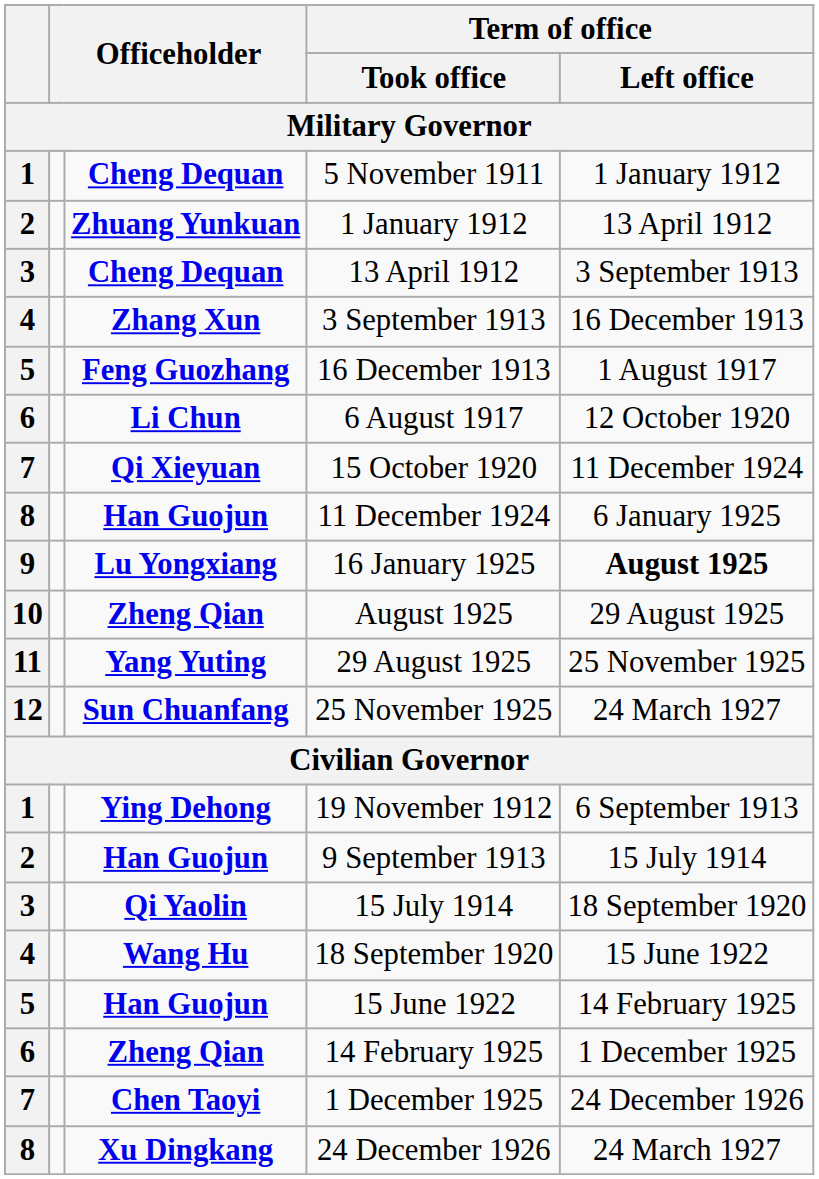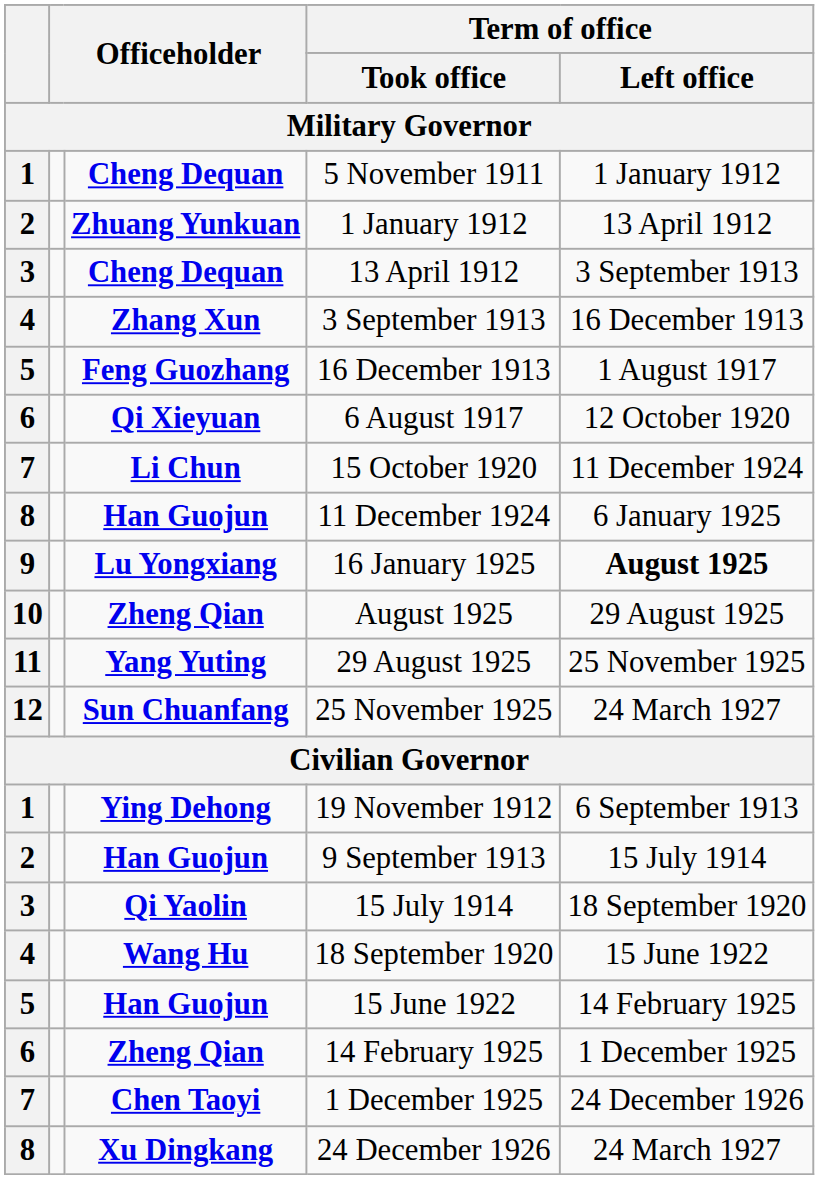(186, 418) Li Chun -> (186, 418) Qi Xieyuan
(186, 467) Qi Xieyuan -> (186, 467) Li Chun
